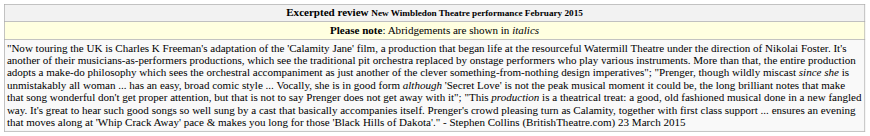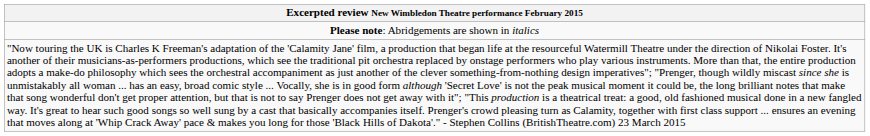(435, 30) lightyellow background -> (435, 30) no background
